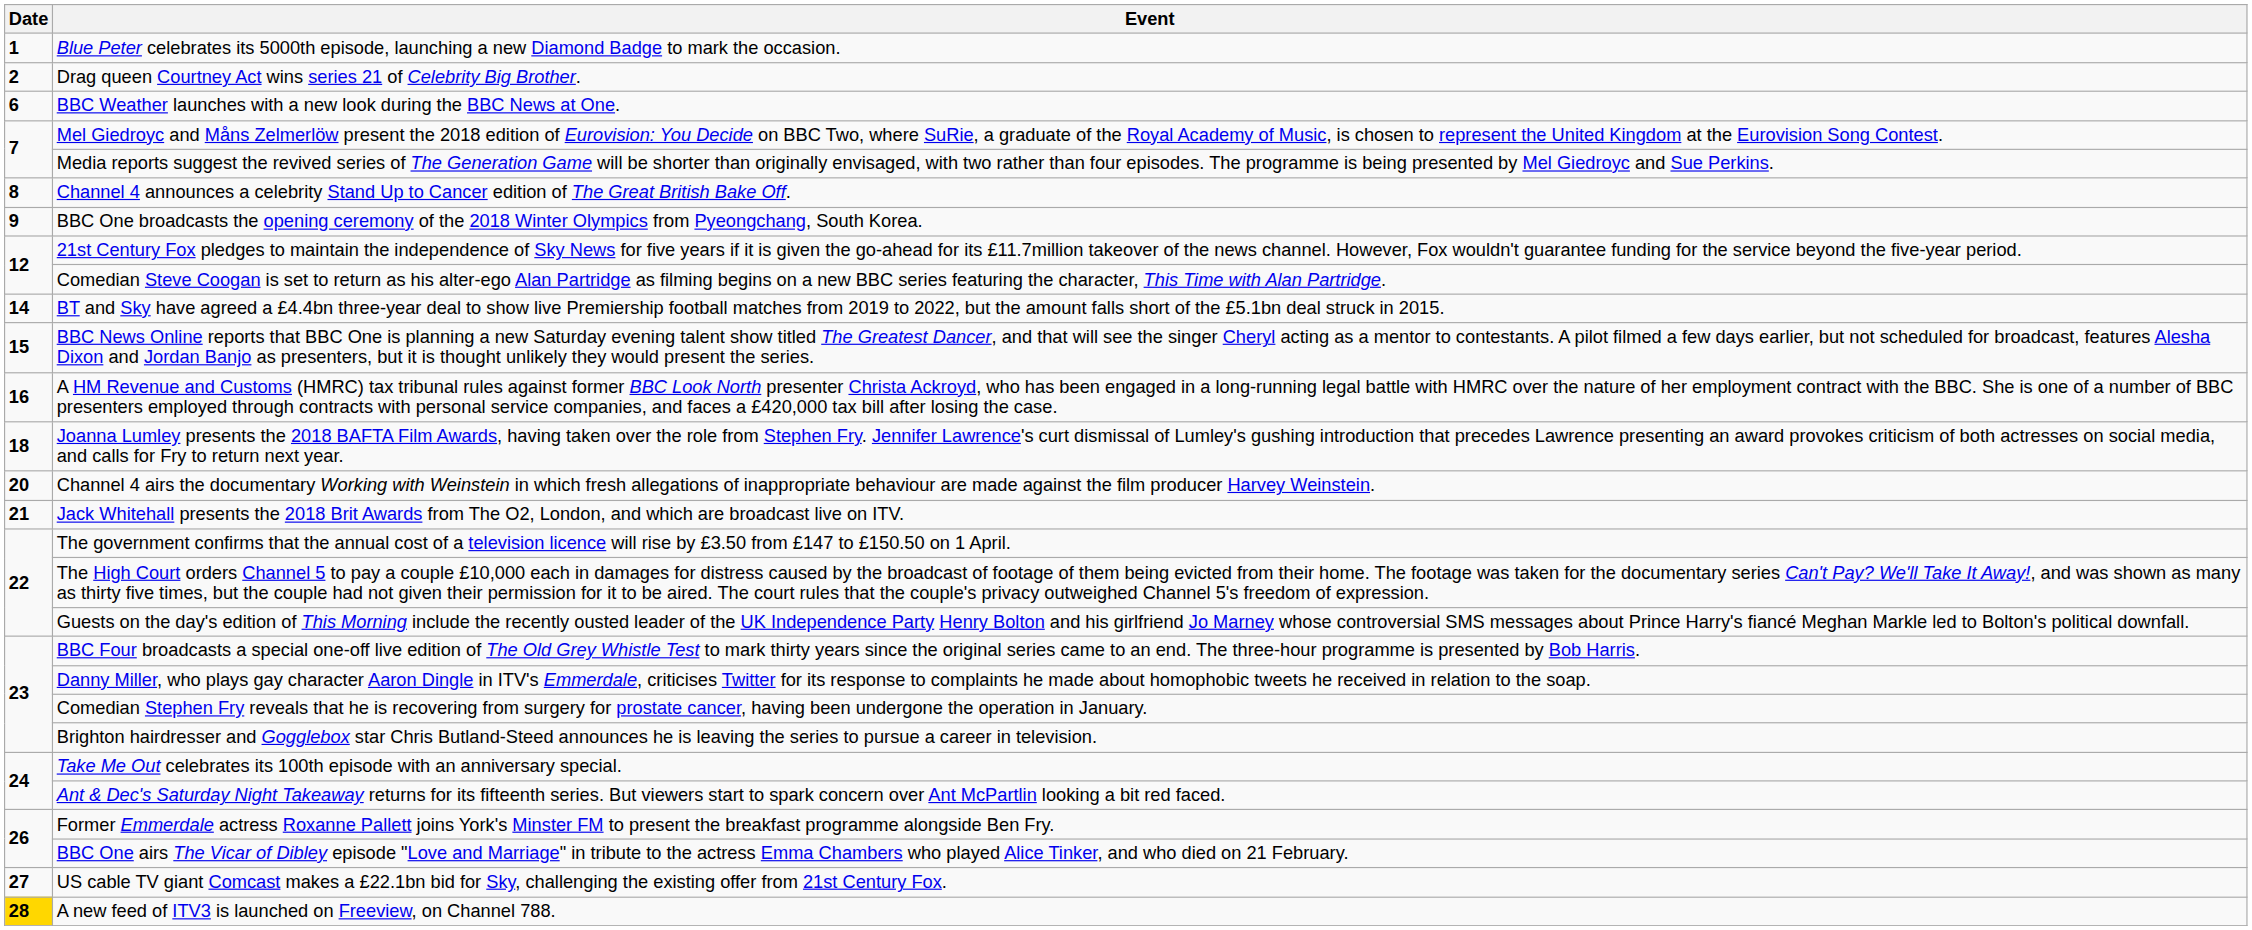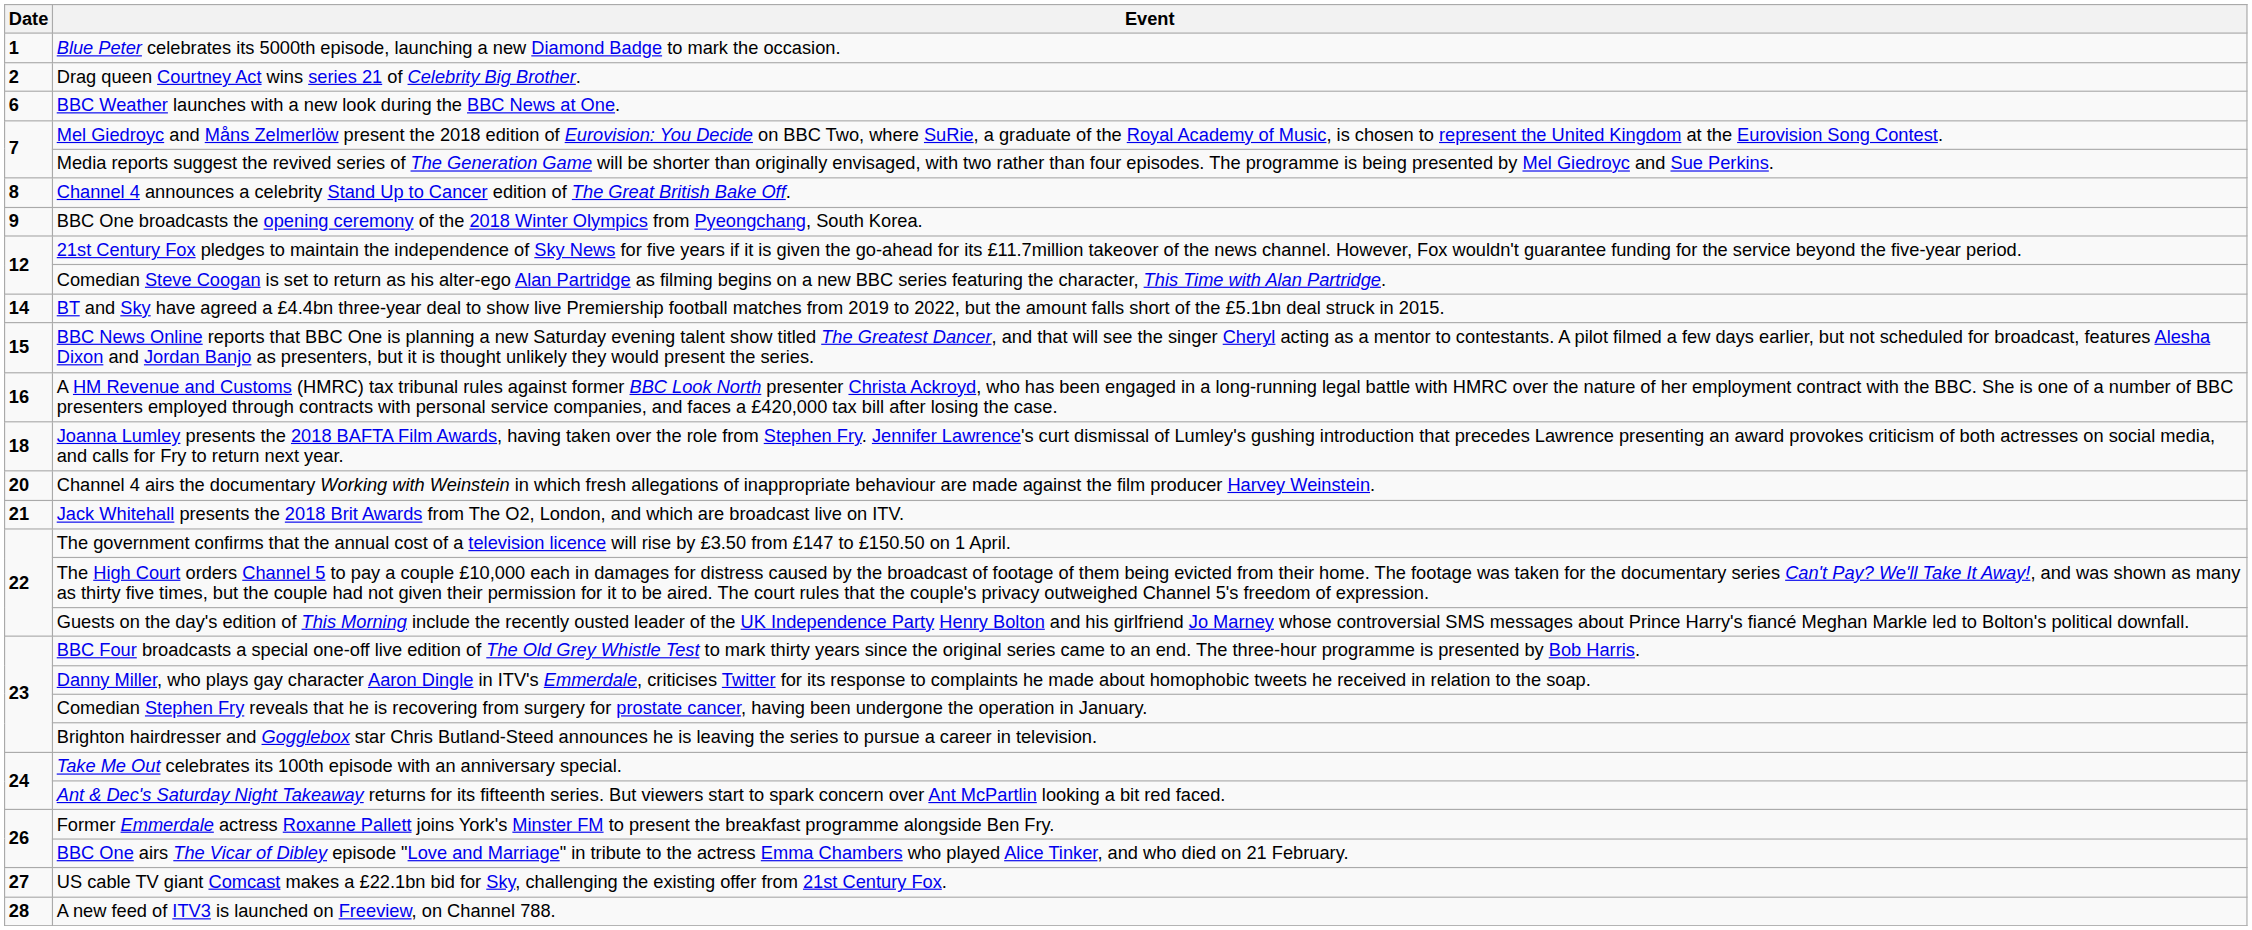(19, 911) gold background -> (19, 911) no background
